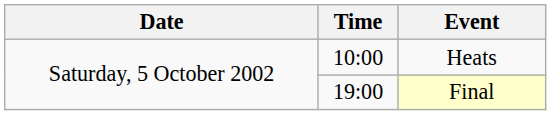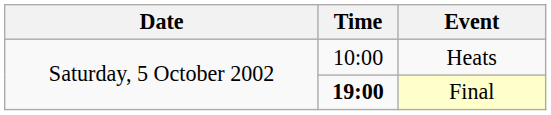(358, 92) normal -> (358, 92) bold
